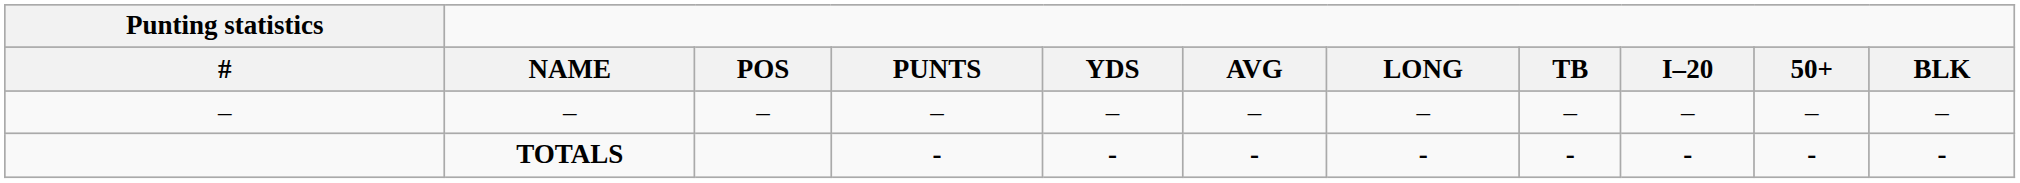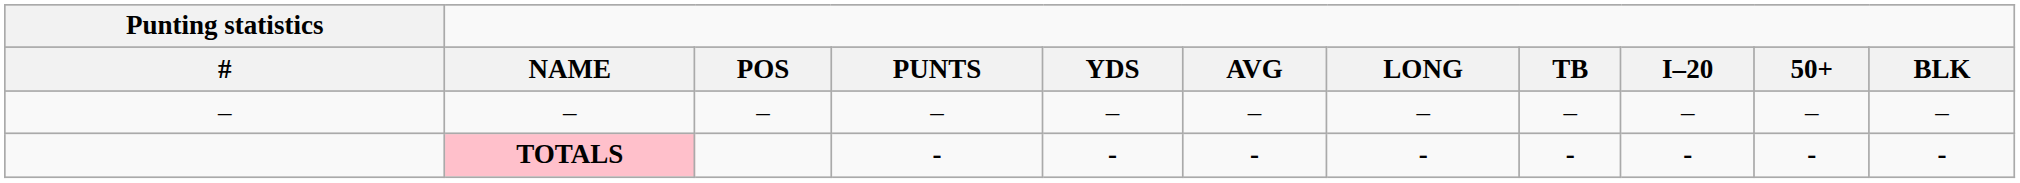(570, 154) no background -> (570, 154) pink background
